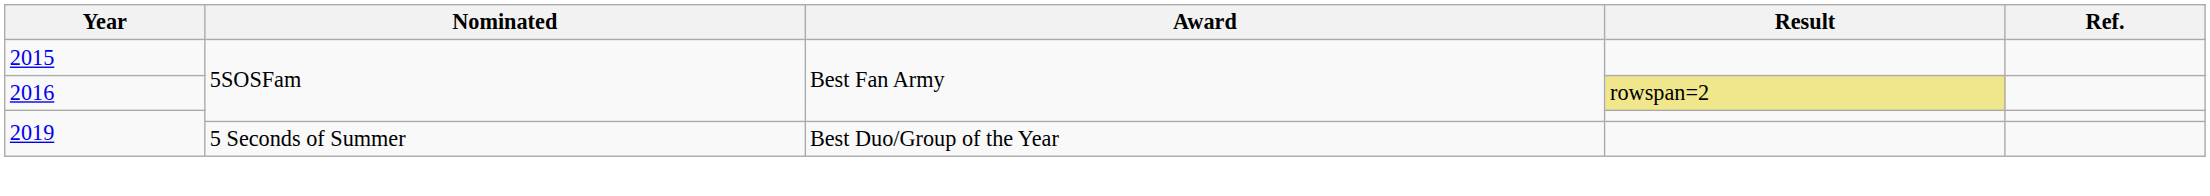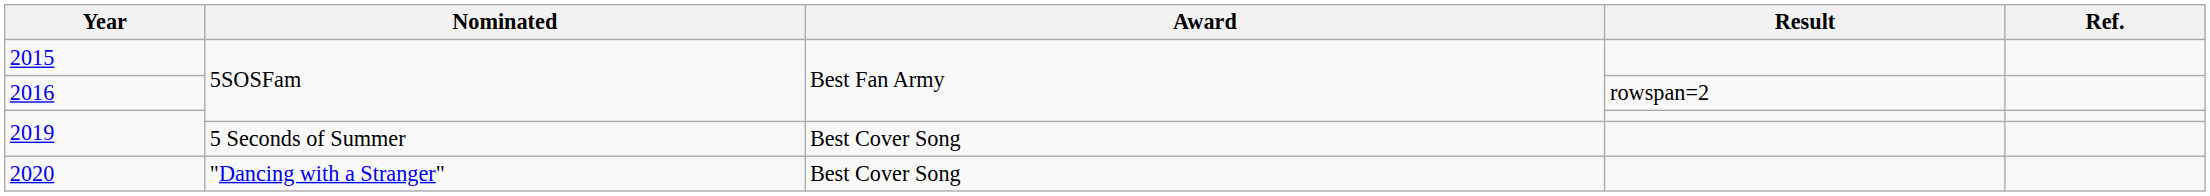(1660, 92) khaki background -> (1660, 92) no background
(934, 138) Best Duo/Group of the Year -> (885, 138) Best Cover Song
+ row: (32, 173)
